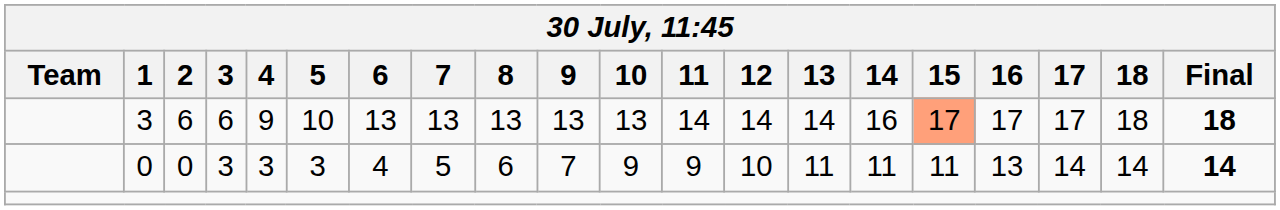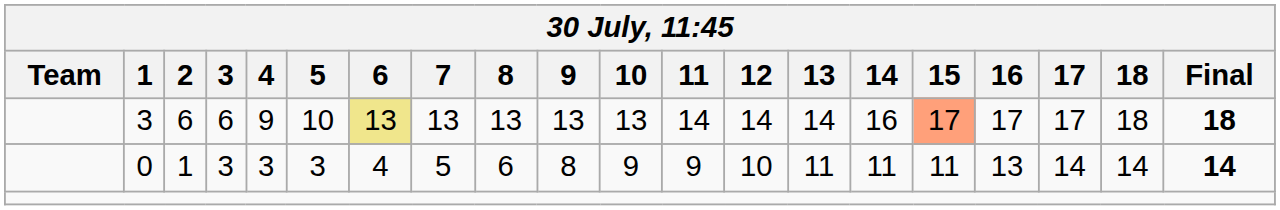(380, 120) no background -> (380, 120) khaki background
(185, 167) 0 -> (185, 167) 1
(568, 167) 7 -> (568, 167) 8
